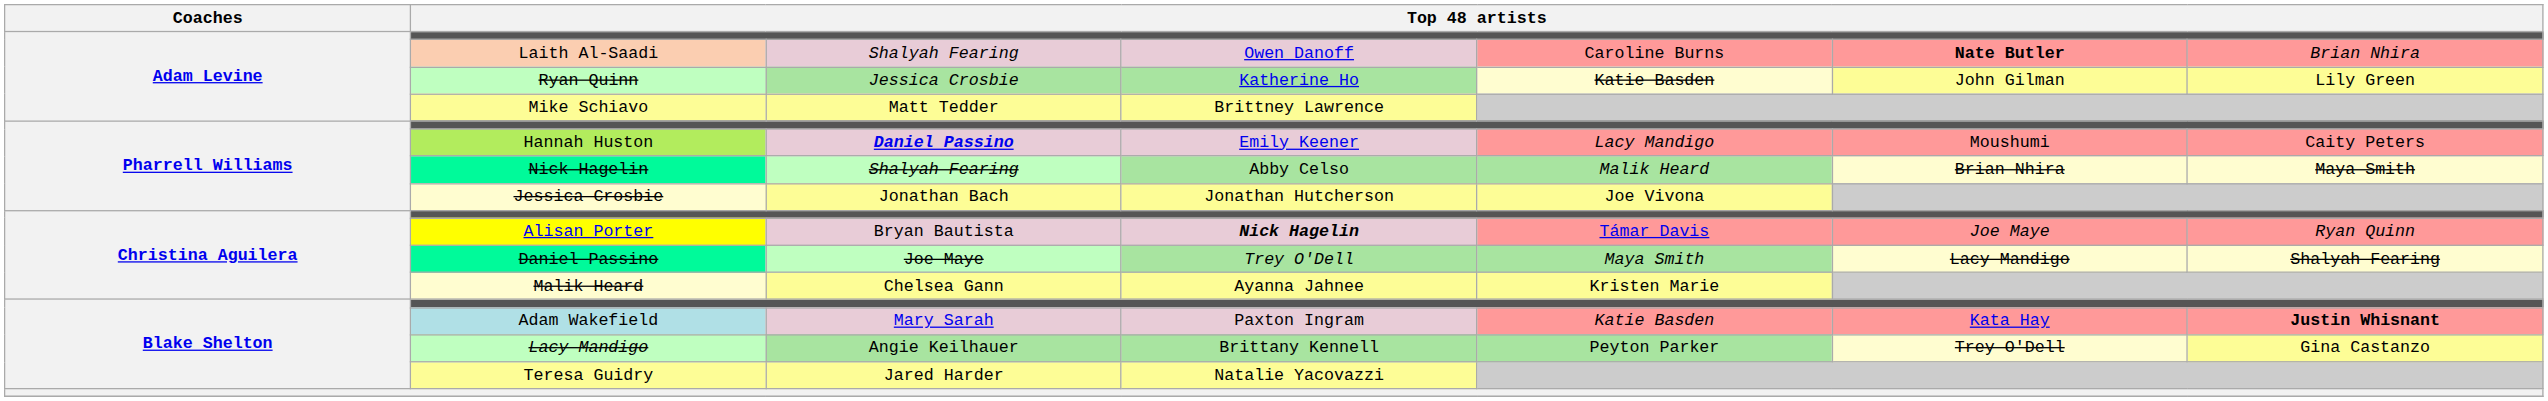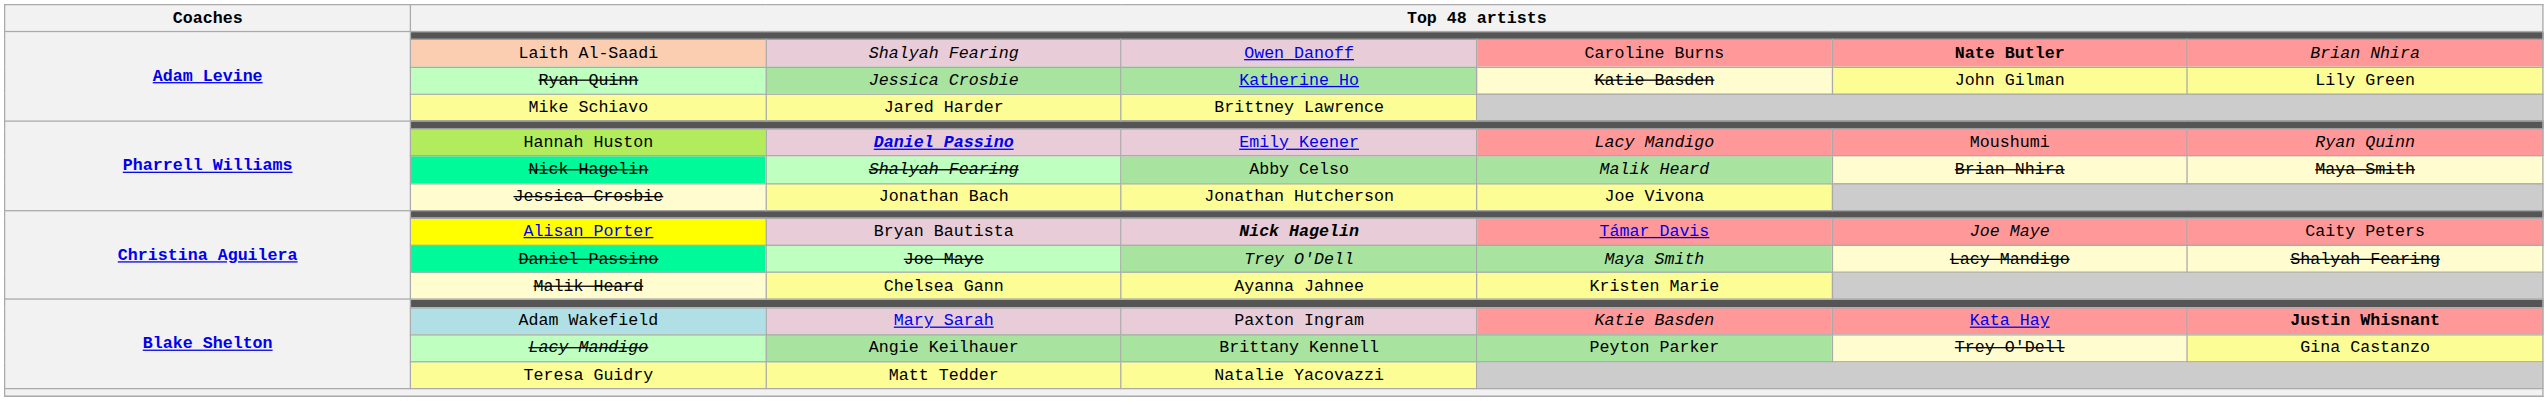(944, 107) Matt Tedder -> (944, 107) Jared Harder
(2365, 143) Caity Peters -> (2365, 143) Ryan Quinn
(2365, 232) Ryan Quinn -> (2365, 232) Caity Peters
(944, 375) Jared Harder -> (944, 375) Matt Tedder
